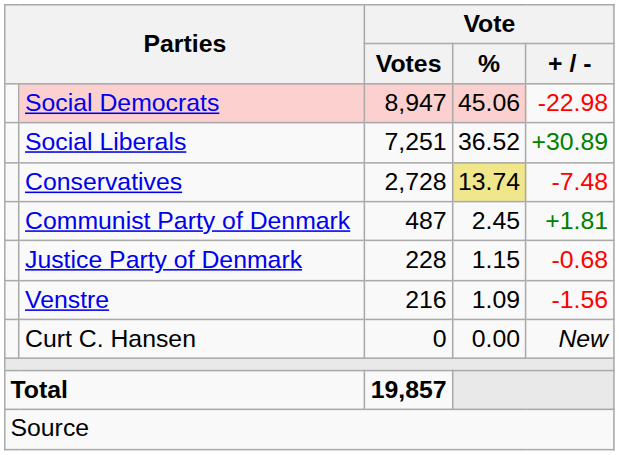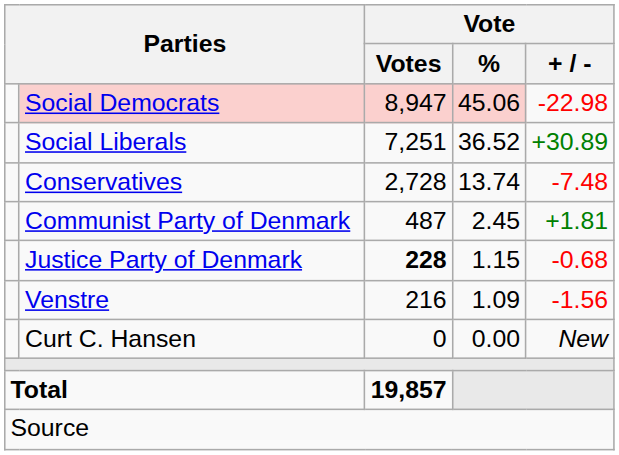(489, 181) khaki background -> (489, 181) no background
(426, 260) normal -> (426, 260) bold
